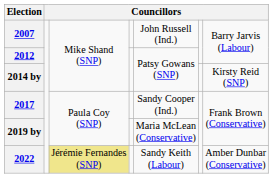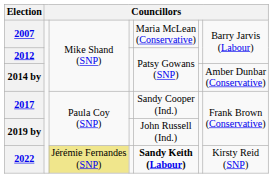(166, 34) John Russell (Ind.) -> (166, 34) Maria McLean (Conservative)
(236, 77) Kirsty Reid (SNP) -> (236, 77) Amber Dunbar (Conservative)
(166, 132) Maria McLean (Conservative) -> (166, 132) John Russell (Ind.)
(166, 159) normal -> (166, 159) bold
(236, 159) Amber Dunbar (Conservative) -> (236, 159) Kirsty Reid (SNP)
